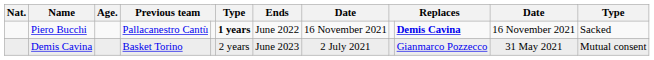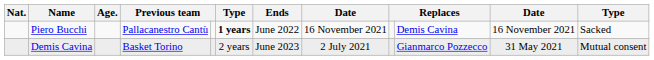(429, 30) bold -> (427, 30) normal
